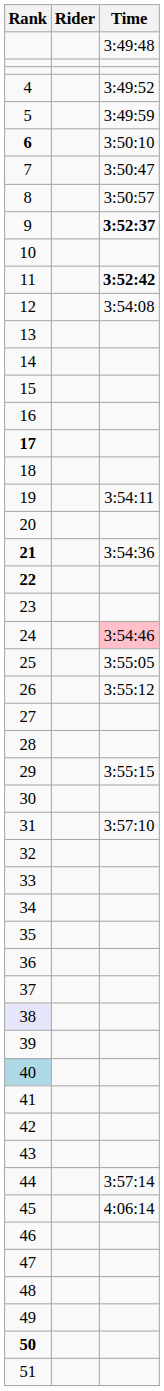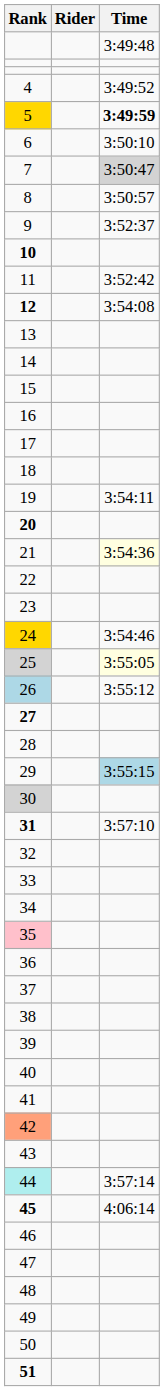(28, 115) no background -> (28, 115) gold background
(129, 115) normal -> (129, 115) bold
(28, 143) bold -> (28, 143) normal
(129, 170) no background -> (129, 170) lightgrey background
(129, 224) bold -> (129, 224) normal
(28, 252) normal -> (28, 252) bold
(129, 279) bold -> (129, 279) normal
(28, 306) normal -> (28, 306) bold
(28, 443) bold -> (28, 443) normal
(28, 525) normal -> (28, 525) bold
(28, 552) bold -> (28, 552) normal
(129, 552) no background -> (129, 552) lightyellow background
(28, 580) bold -> (28, 580) normal
(28, 634) no background -> (28, 634) gold background
(129, 634) pink background -> (129, 634) no background
(28, 662) no background -> (28, 662) lightgrey background
(129, 662) no background -> (129, 662) lightyellow background
(28, 689) no background -> (28, 689) lightblue background
(28, 716) normal -> (28, 716) bold
(129, 771) no background -> (129, 771) lightblue background
(28, 798) no background -> (28, 798) lightgrey background
(28, 825) normal -> (28, 825) bold
(28, 935) no background -> (28, 935) pink background
(28, 1017) lavender background -> (28, 1017) no background
(28, 1071) lightblue background -> (28, 1071) no background
(28, 1126) no background -> (28, 1126) lightsalmon background
(28, 1181) no background -> (28, 1181) paleturquoise background
(28, 1208) normal -> (28, 1208) bold
(28, 1345) bold -> (28, 1345) normal
(28, 1372) normal -> (28, 1372) bold
